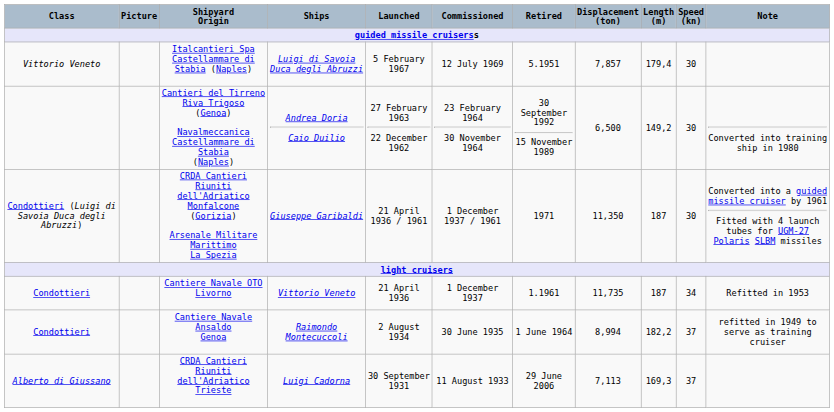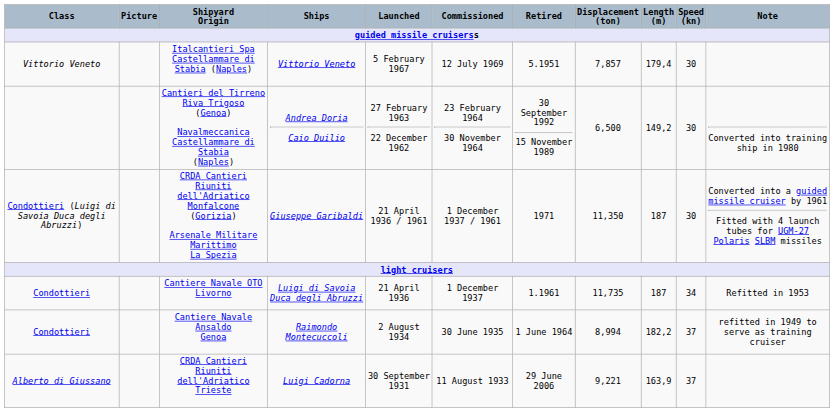(317, 64) Luigi di Savoia Duca degli Abruzzi -> (317, 64) Vittorio Veneto
(317, 293) Vittorio Veneto -> (317, 293) Luigi di Savoia Duca degli Abruzzi
(608, 381) 7,113 -> (608, 381) 9,221
(659, 381) 169,3 -> (659, 381) 163,9
